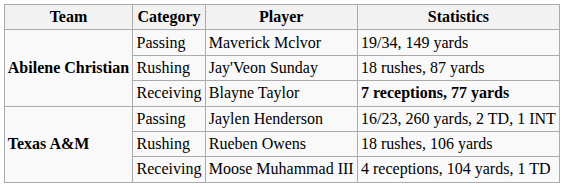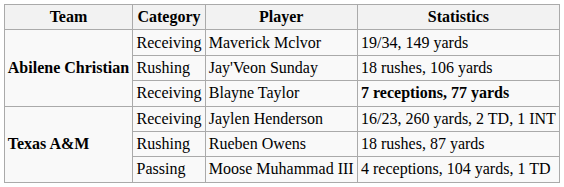(161, 42) Passing -> (169, 42) Receiving
(423, 67) 18 rushes, 87 yards -> (427, 67) 18 rushes, 106 yards
(161, 118) Passing -> (169, 118) Receiving
(427, 144) 18 rushes, 106 yards -> (423, 144) 18 rushes, 87 yards
(169, 169) Receiving -> (161, 169) Passing
